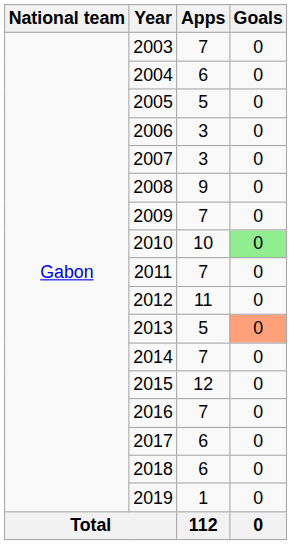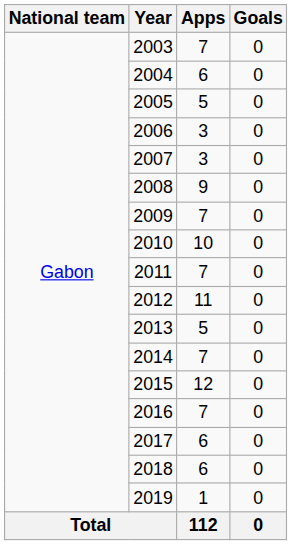(258, 243) lightgreen background -> (258, 243) no background
(258, 328) lightsalmon background -> (258, 328) no background
